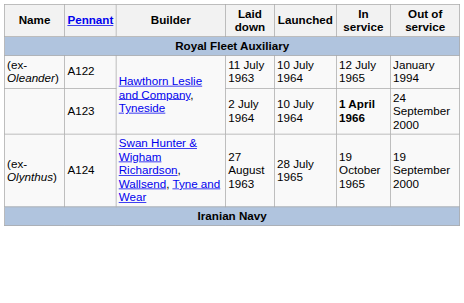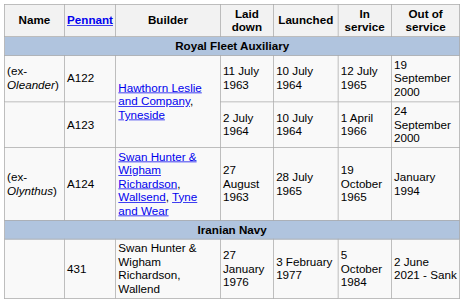(414, 71) January 1994 -> (422, 78) 19 September 2000
(357, 110) bold -> (357, 124) normal
(422, 170) 19 September 2000 -> (415, 183) January 1994
+ row: (244, 268)
